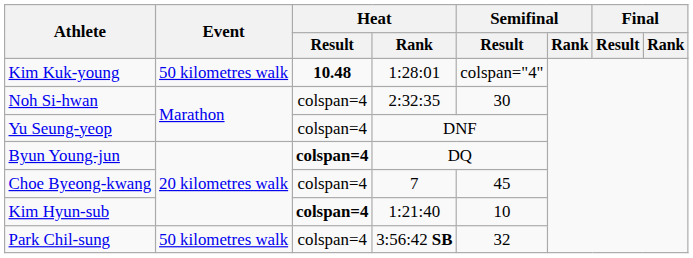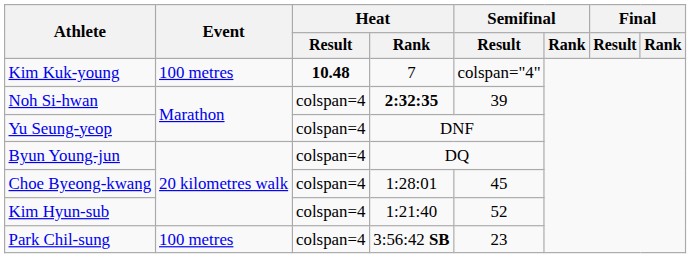(224, 72) 50 kilometres walk -> (196, 72) 100 metres
(414, 72) 1:28:01 -> (411, 72) 7
(414, 100) normal -> (411, 100) bold
(502, 100) 30 -> (499, 100) 39
(332, 156) bold -> (331, 156) normal
(414, 184) 7 -> (411, 184) 1:28:01
(332, 211) bold -> (331, 211) normal
(502, 211) 10 -> (499, 211) 52
(224, 239) 50 kilometres walk -> (196, 239) 100 metres
(502, 239) 32 -> (499, 239) 23
